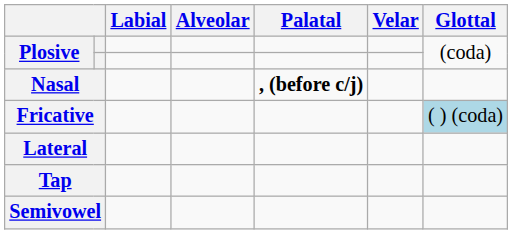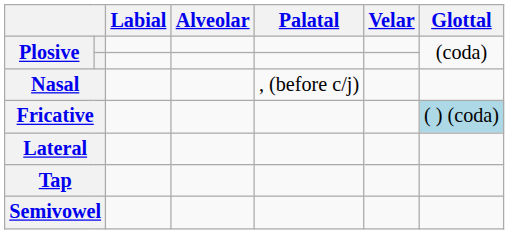(311, 84) bold -> (309, 84) normal
